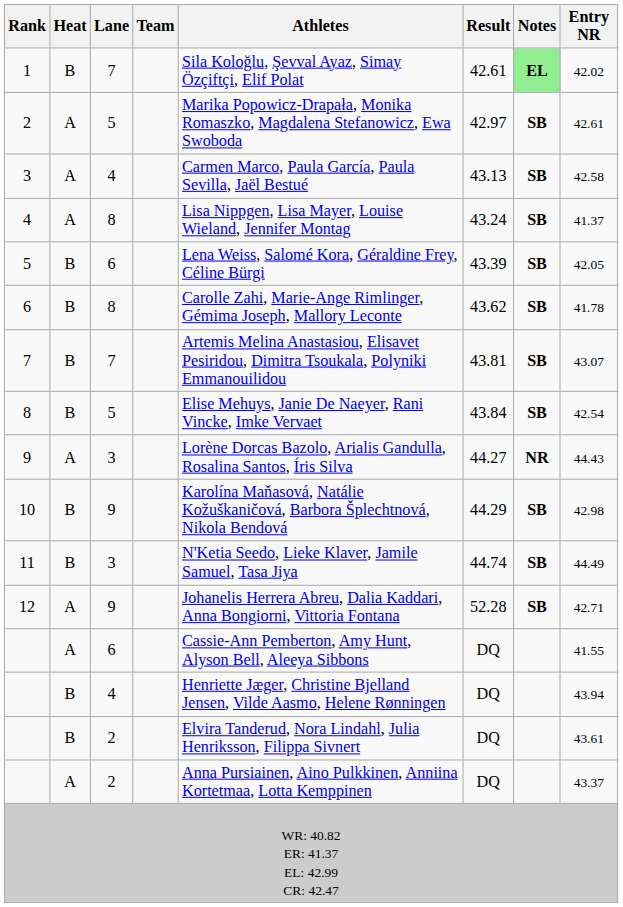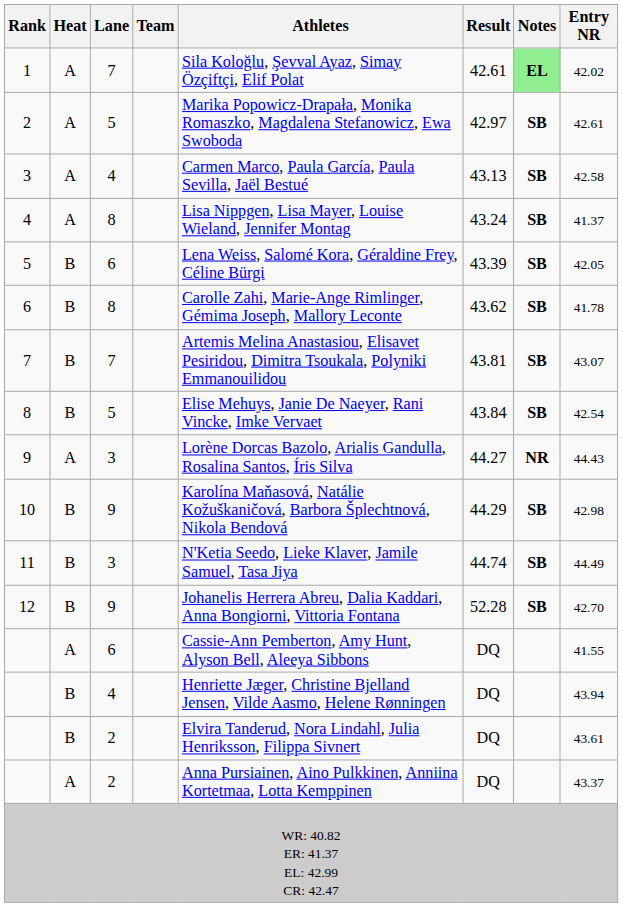(70, 70) B -> (70, 70) A
(70, 606) A -> (70, 606) B
(589, 607) 42.71 -> (589, 607) 42.70
